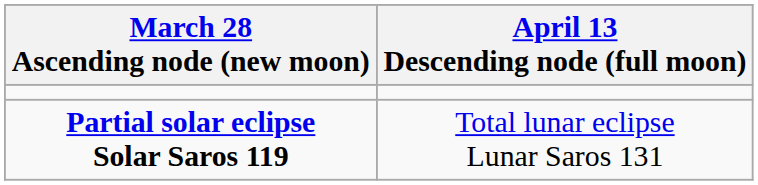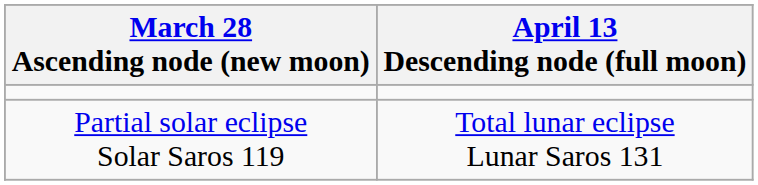(191, 139) bold -> (191, 139) normal
